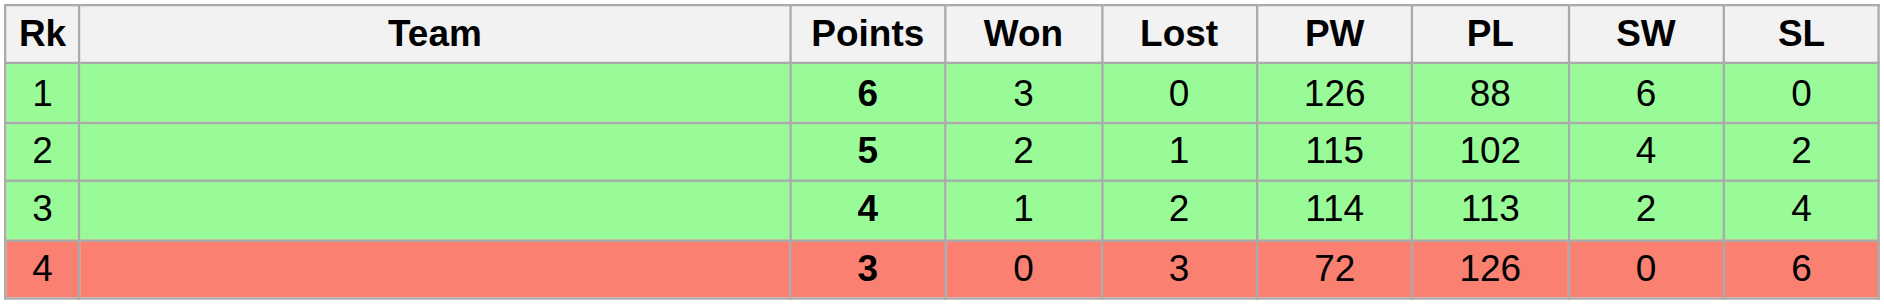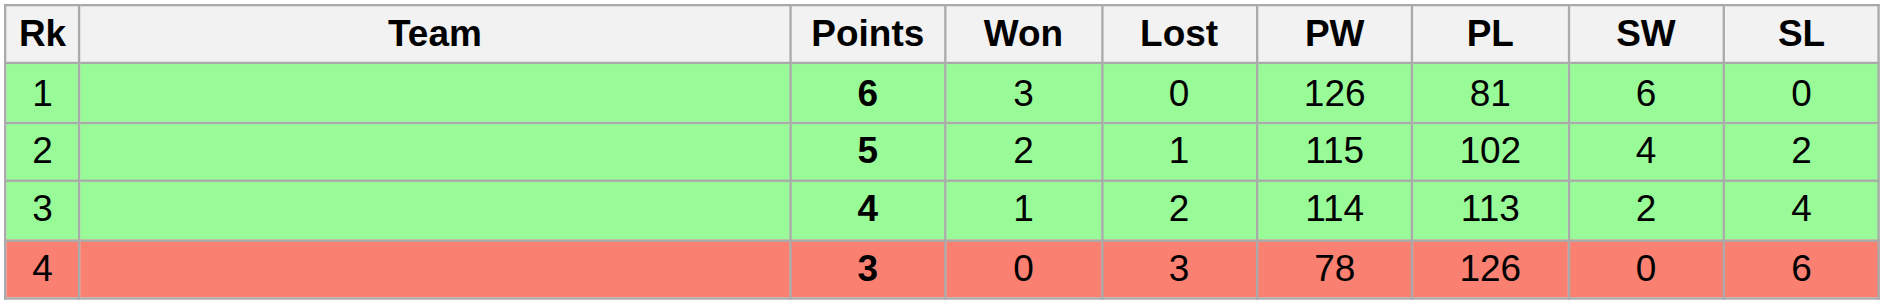(1490, 92) 88 -> (1490, 92) 81
(1335, 268) 72 -> (1335, 268) 78
